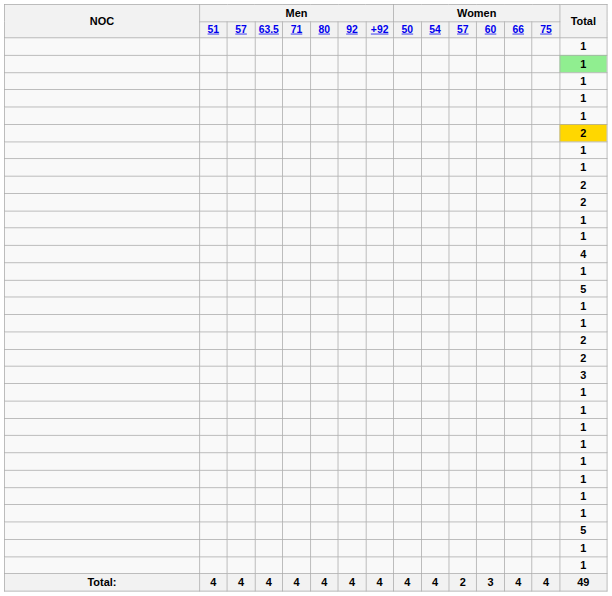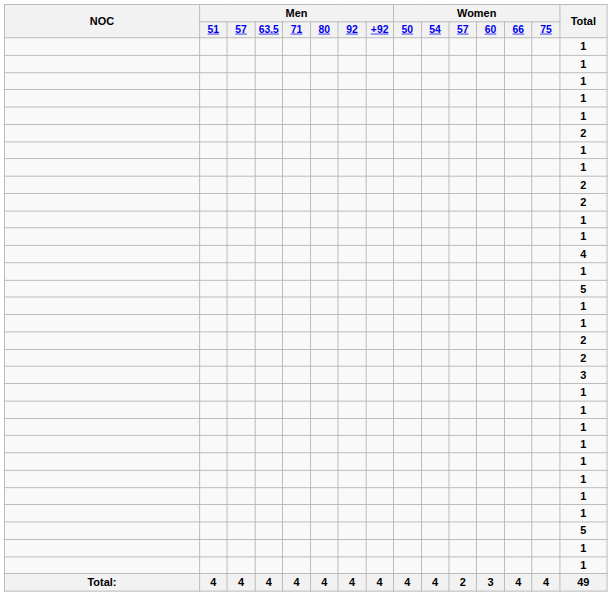(583, 64) lightgreen background -> (583, 64) no background
(583, 133) gold background -> (583, 133) no background
